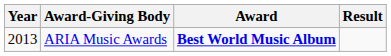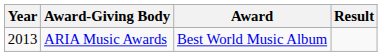(256, 39) bold -> (252, 39) normal
